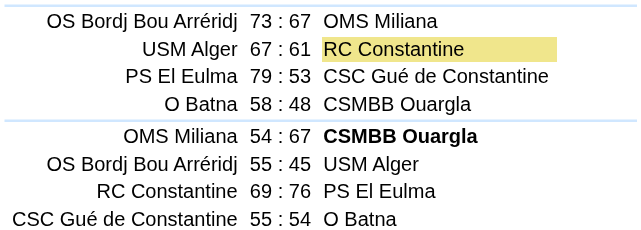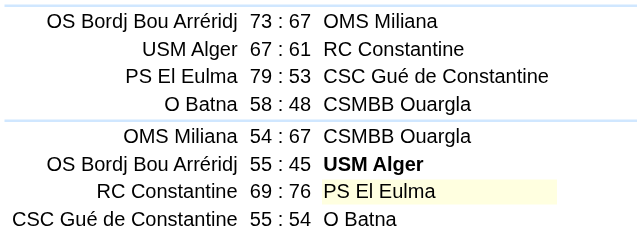(394, 49) khaki background -> (394, 49) no background
(400, 136) bold -> (397, 136) normal
(371, 164) normal -> (373, 164) bold
(379, 191) no background -> (379, 191) lightyellow background
